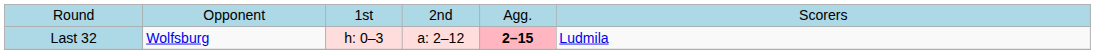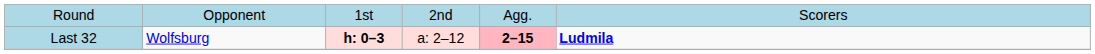(364, 37) normal -> (364, 37) bold
(584, 37) normal -> (586, 37) bold
